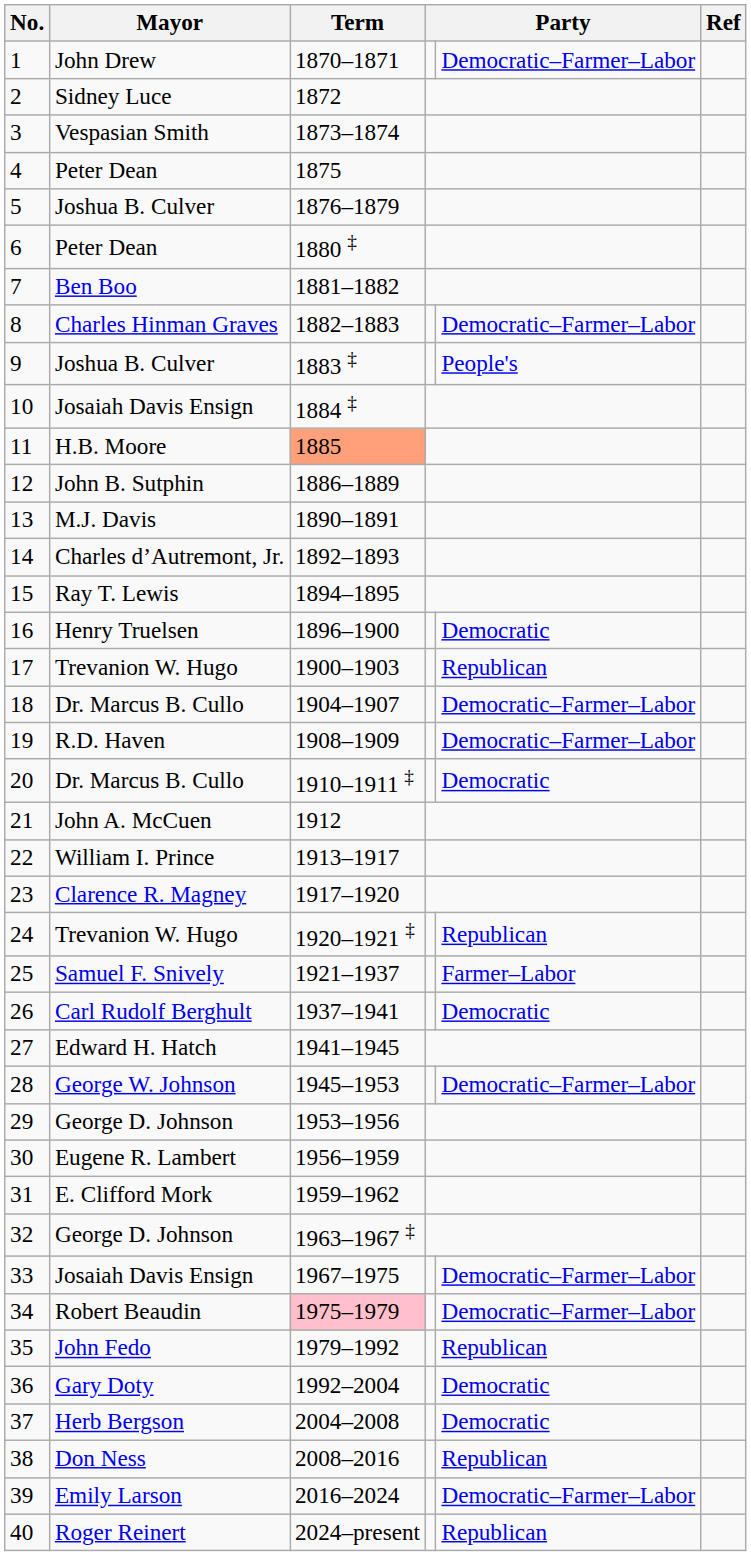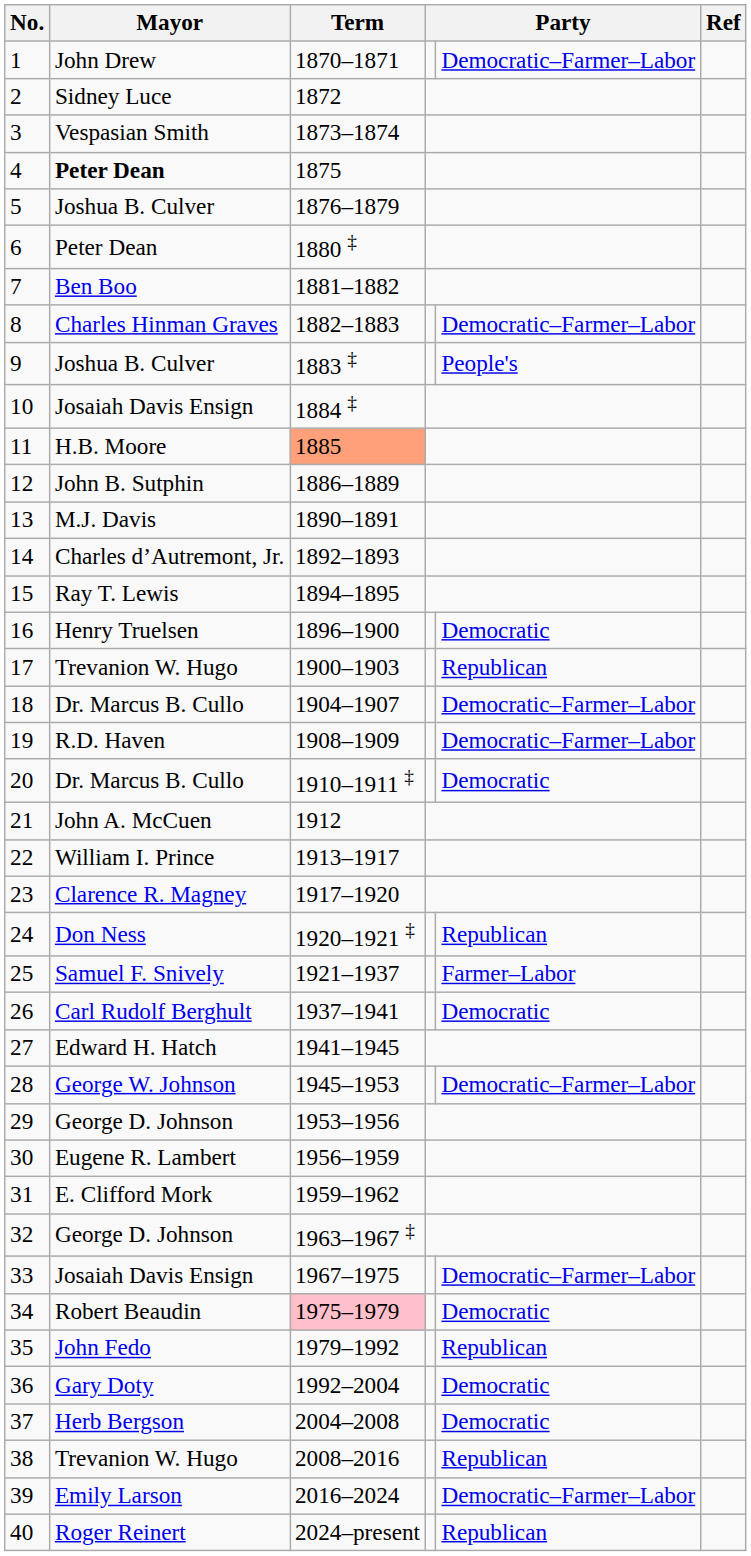(106, 170) normal -> (110, 170) bold
(146, 934) Trevanion W. Hugo -> (100, 934) Don Ness
(568, 1311) Democratic–Farmer–Labor -> (496, 1311) Democratic
(100, 1458) Don Ness -> (146, 1458) Trevanion W. Hugo
